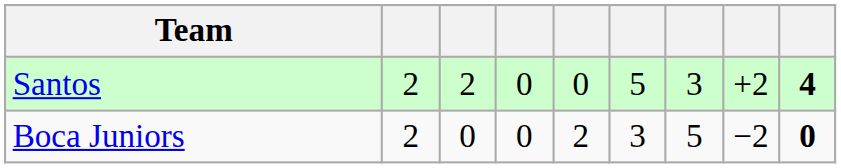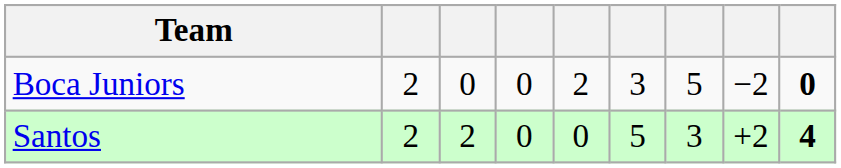rows swapped: (57, 83) <-> (99, 135)
